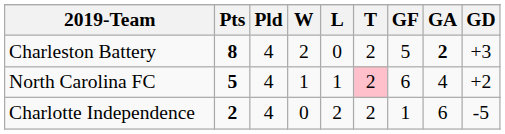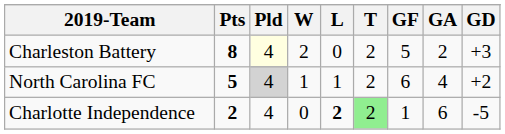(269, 50) no background -> (269, 50) lightyellow background
(443, 50) bold -> (443, 50) normal
(269, 81) no background -> (269, 81) lightgrey background
(371, 81) pink background -> (371, 81) no background
(337, 112) normal -> (337, 112) bold
(371, 112) no background -> (371, 112) lightgreen background
